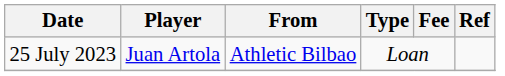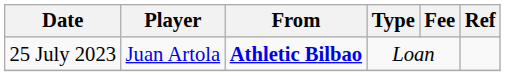(293, 53) normal -> (296, 53) bold
